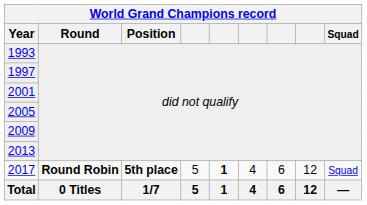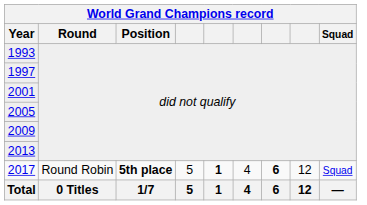(80, 170) bold -> (77, 170) normal
(281, 170) normal -> (276, 170) bold
